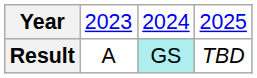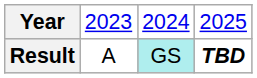(223, 56) normal -> (223, 56) bold
